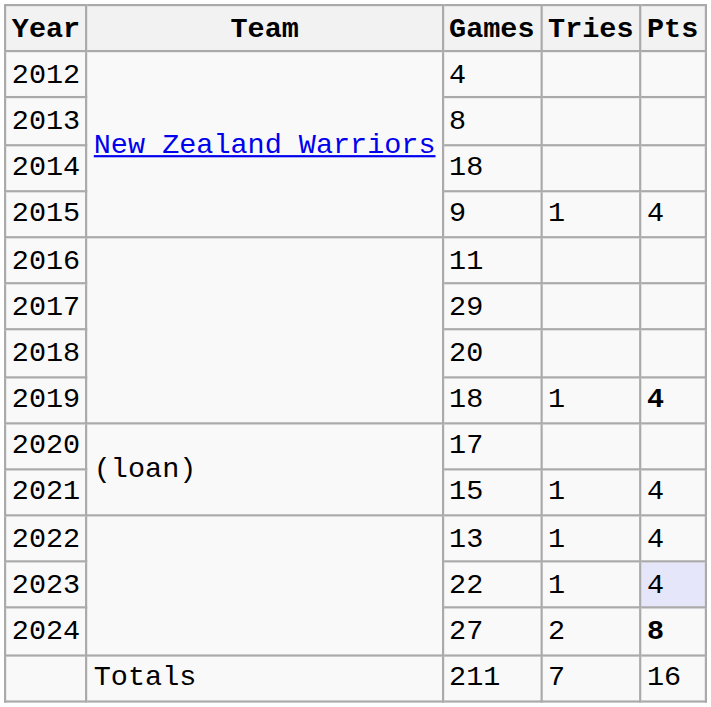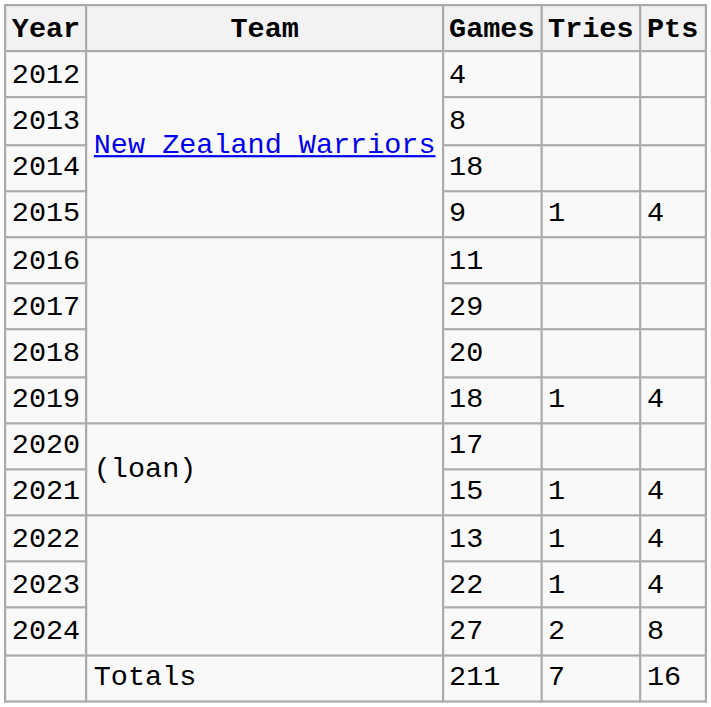(656, 400) bold -> (656, 400) normal
(656, 585) lavender background -> (656, 585) no background
(656, 632) bold -> (656, 632) normal
